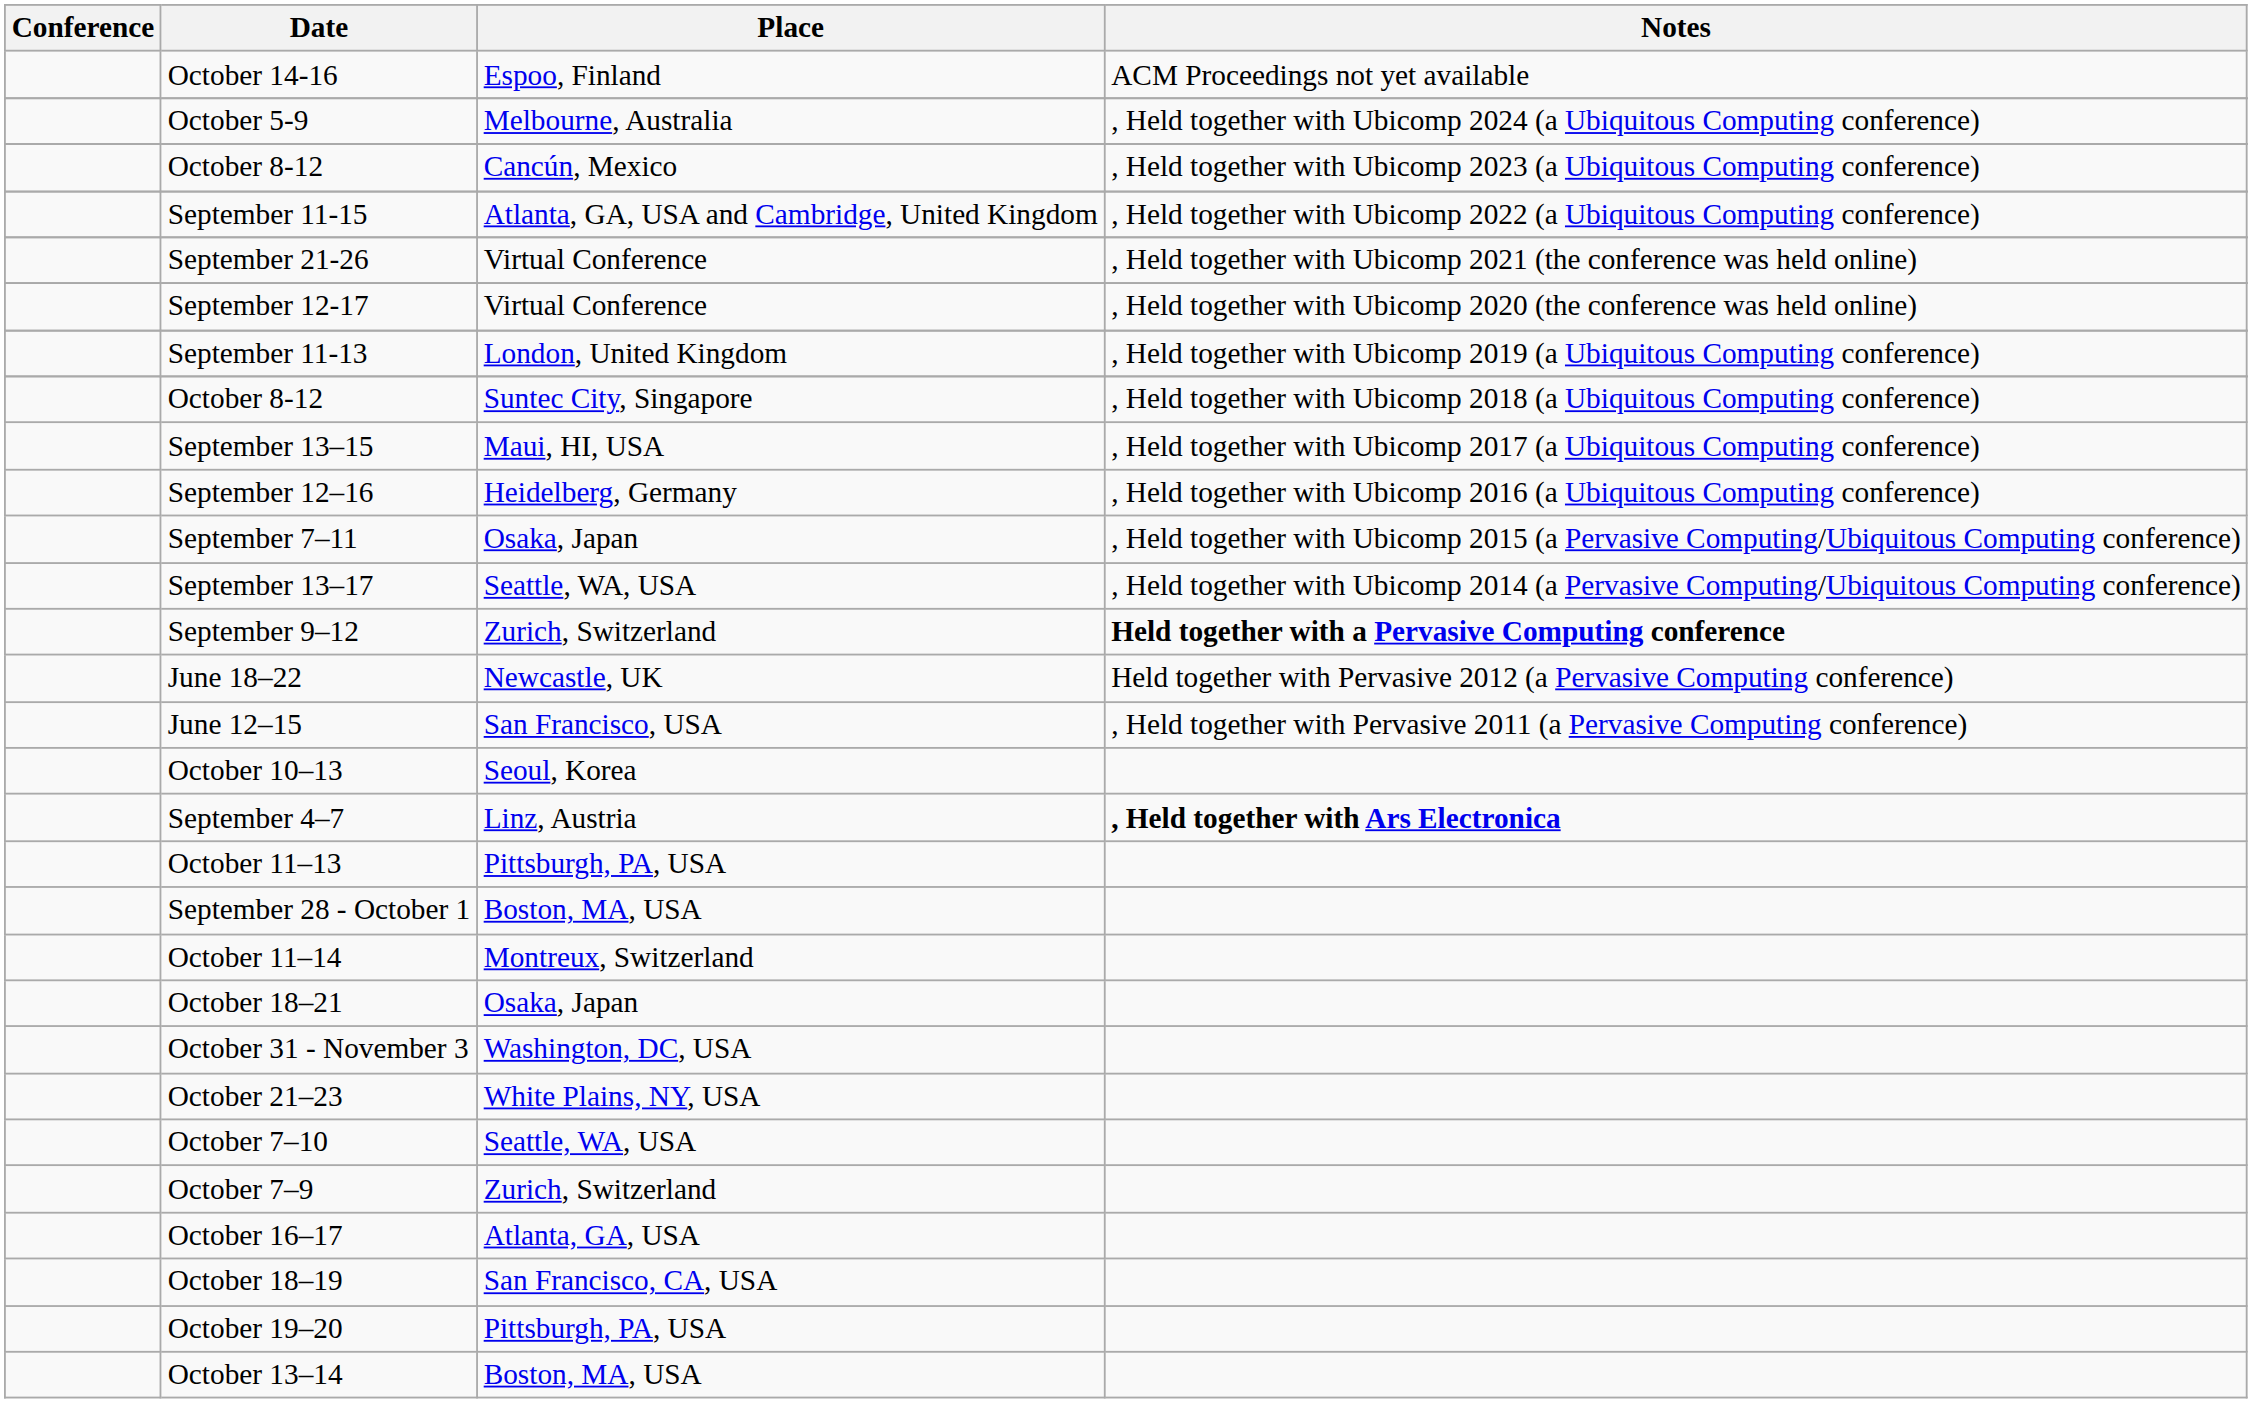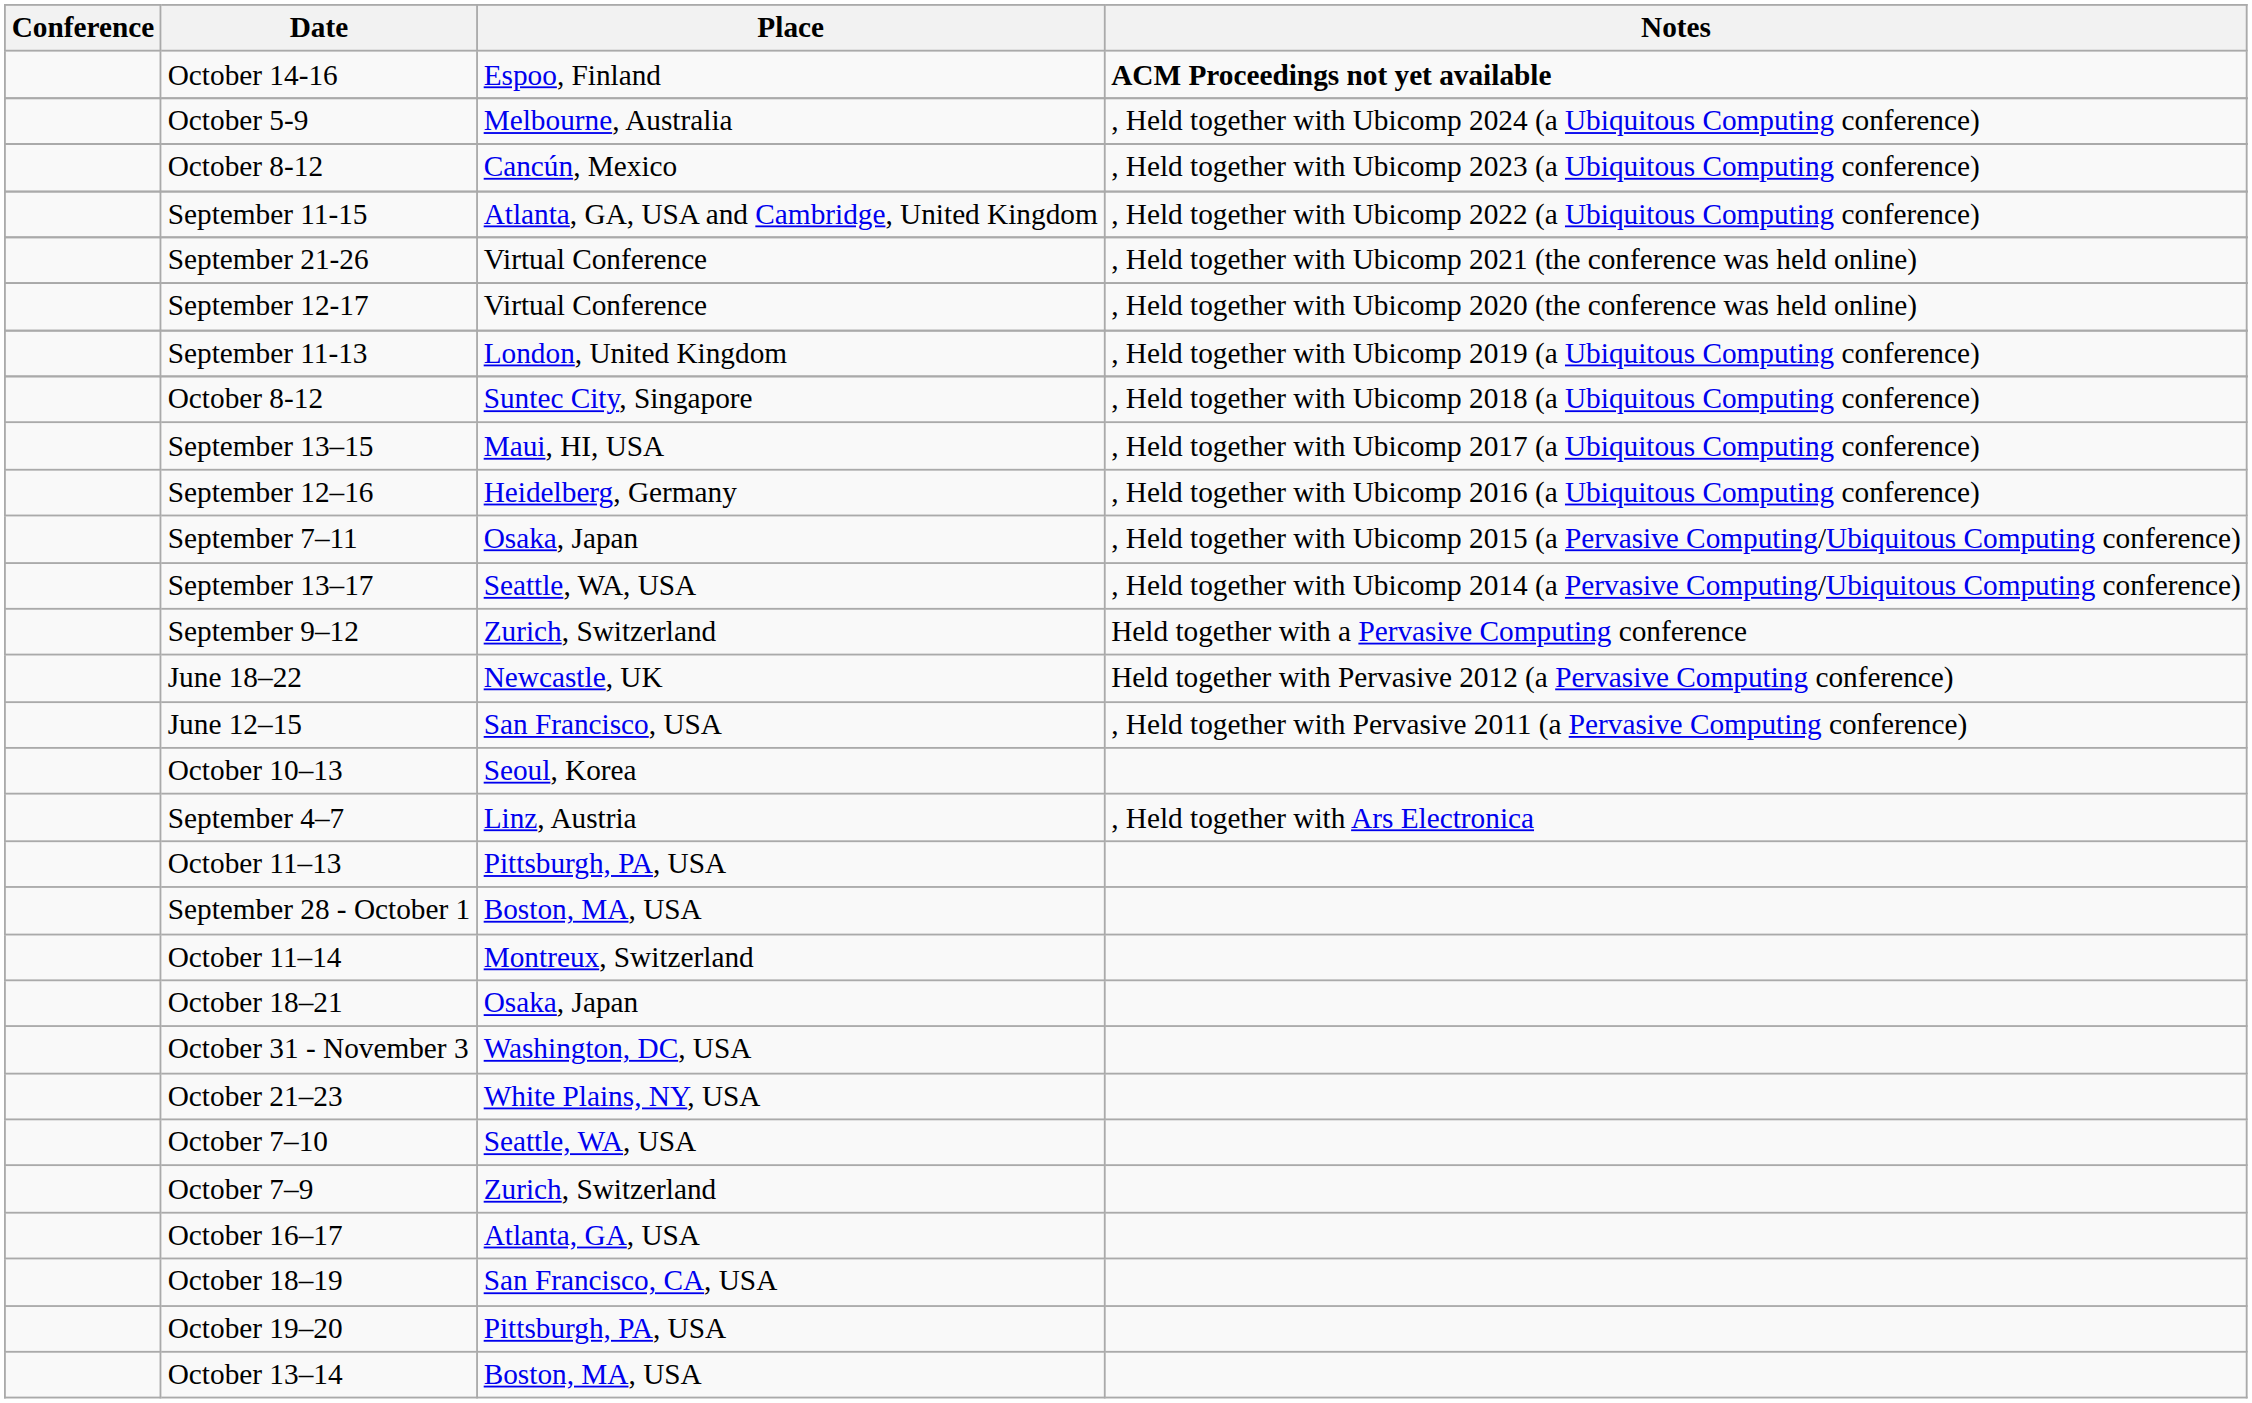(1320, 74) normal -> (1331, 74) bold
(1448, 631) bold -> (1429, 631) normal
(1336, 817) bold -> (1323, 817) normal
